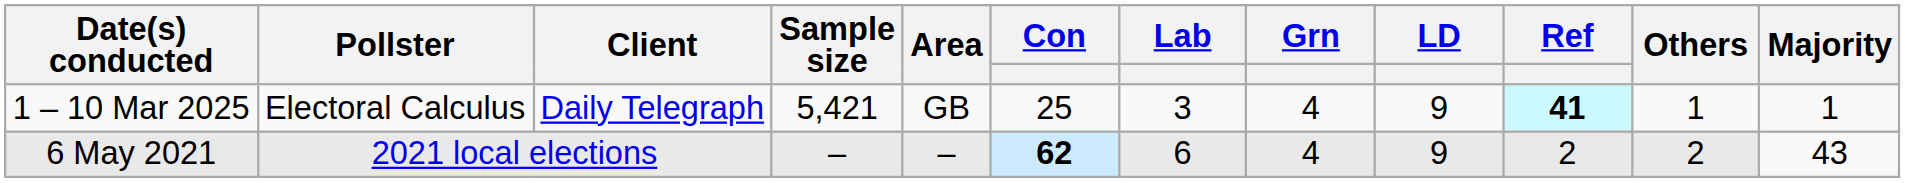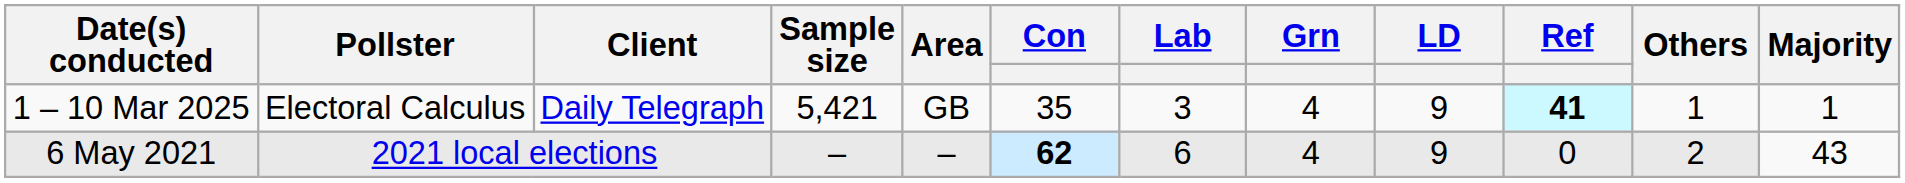(1054, 108) 25 -> (1054, 108) 35
(1567, 154) 2 -> (1567, 154) 0
